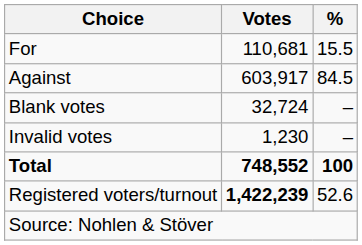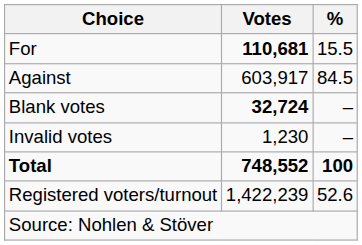(276, 48) normal -> (275, 48) bold
(280, 107) normal -> (280, 107) bold
(267, 195) bold -> (267, 195) normal
